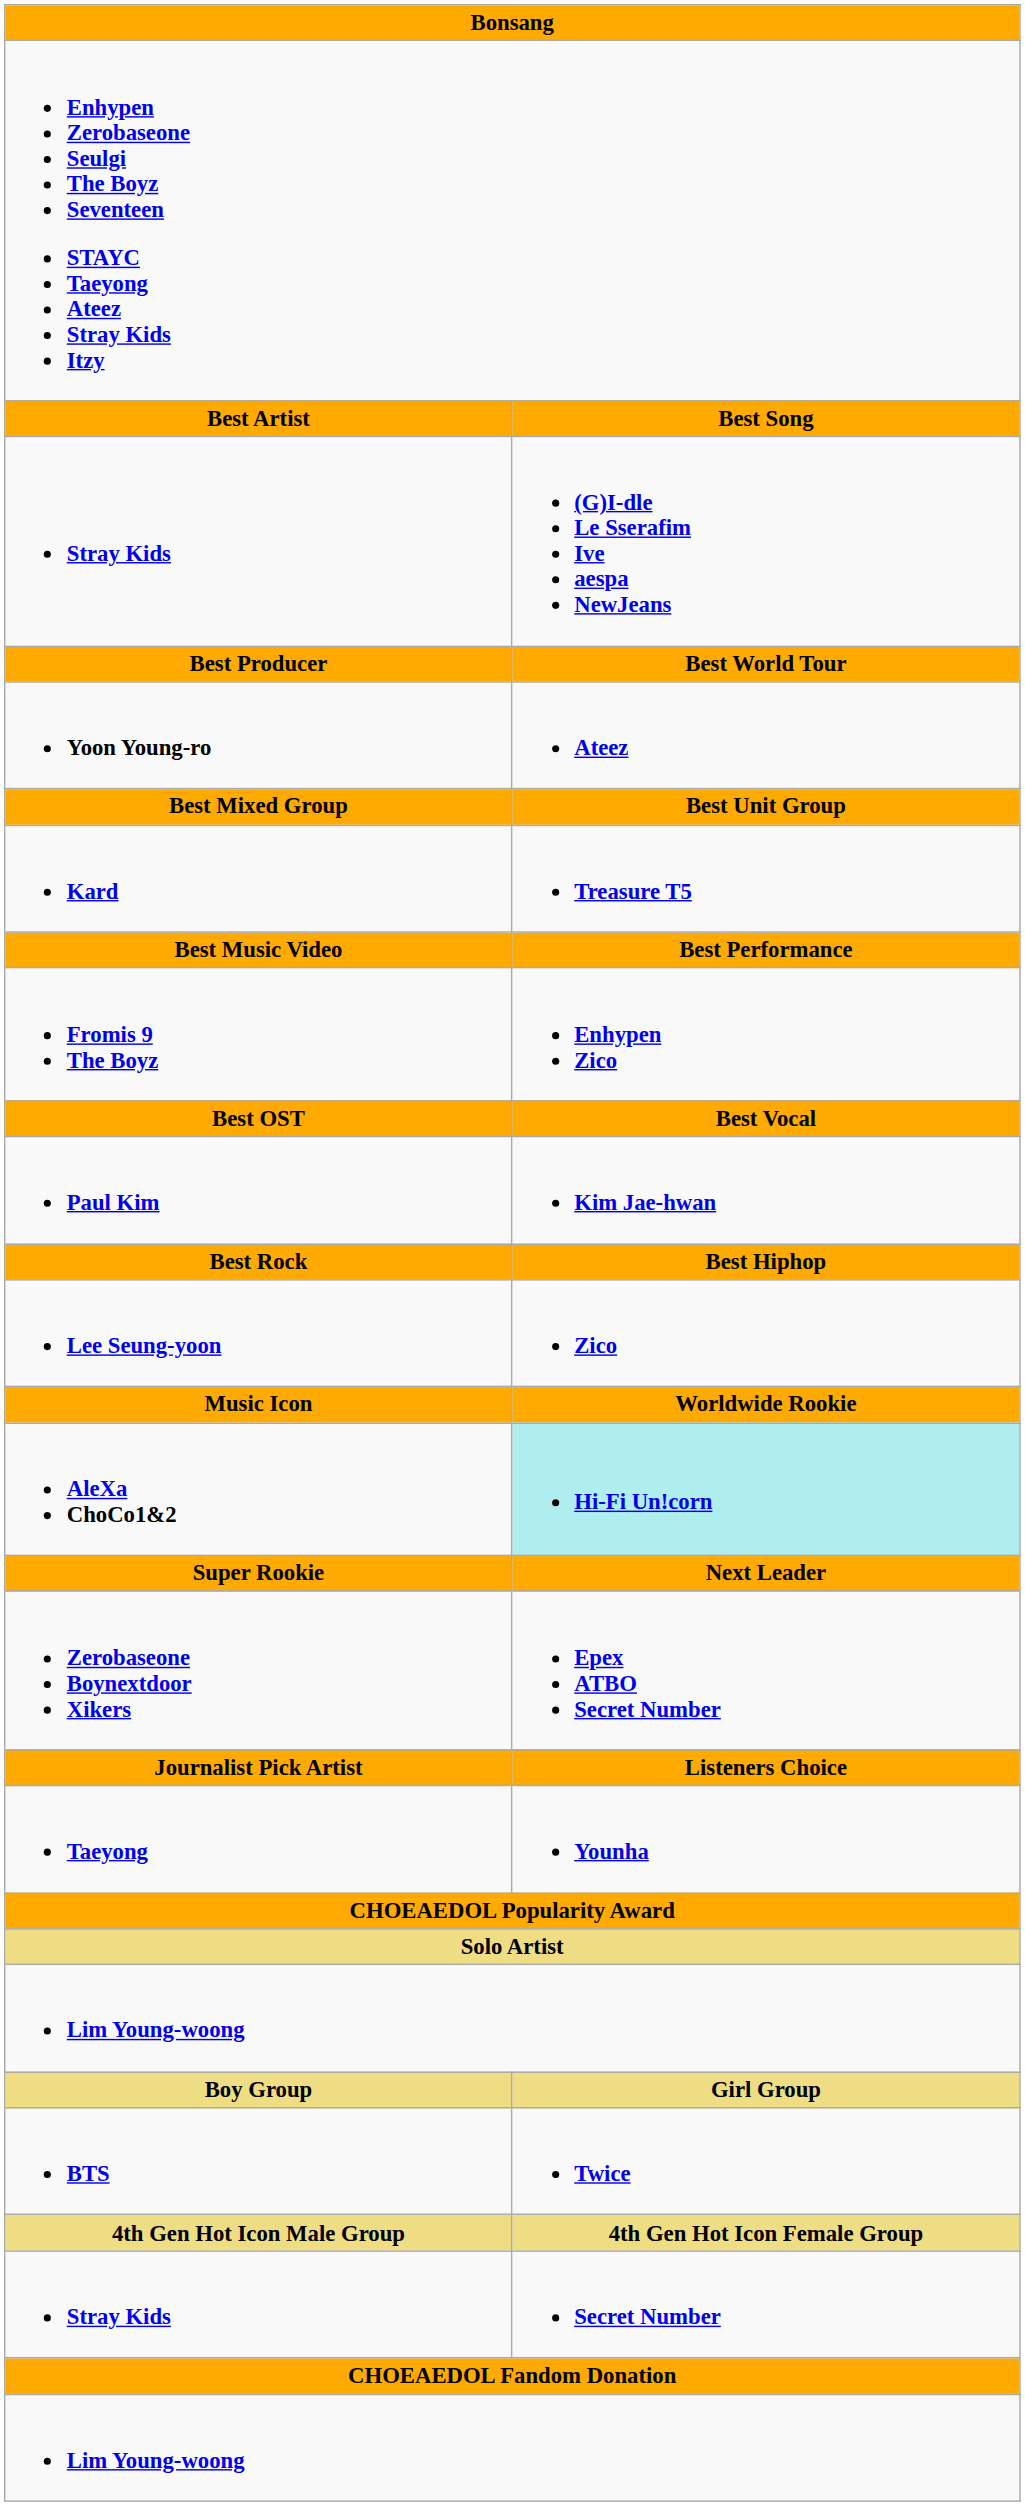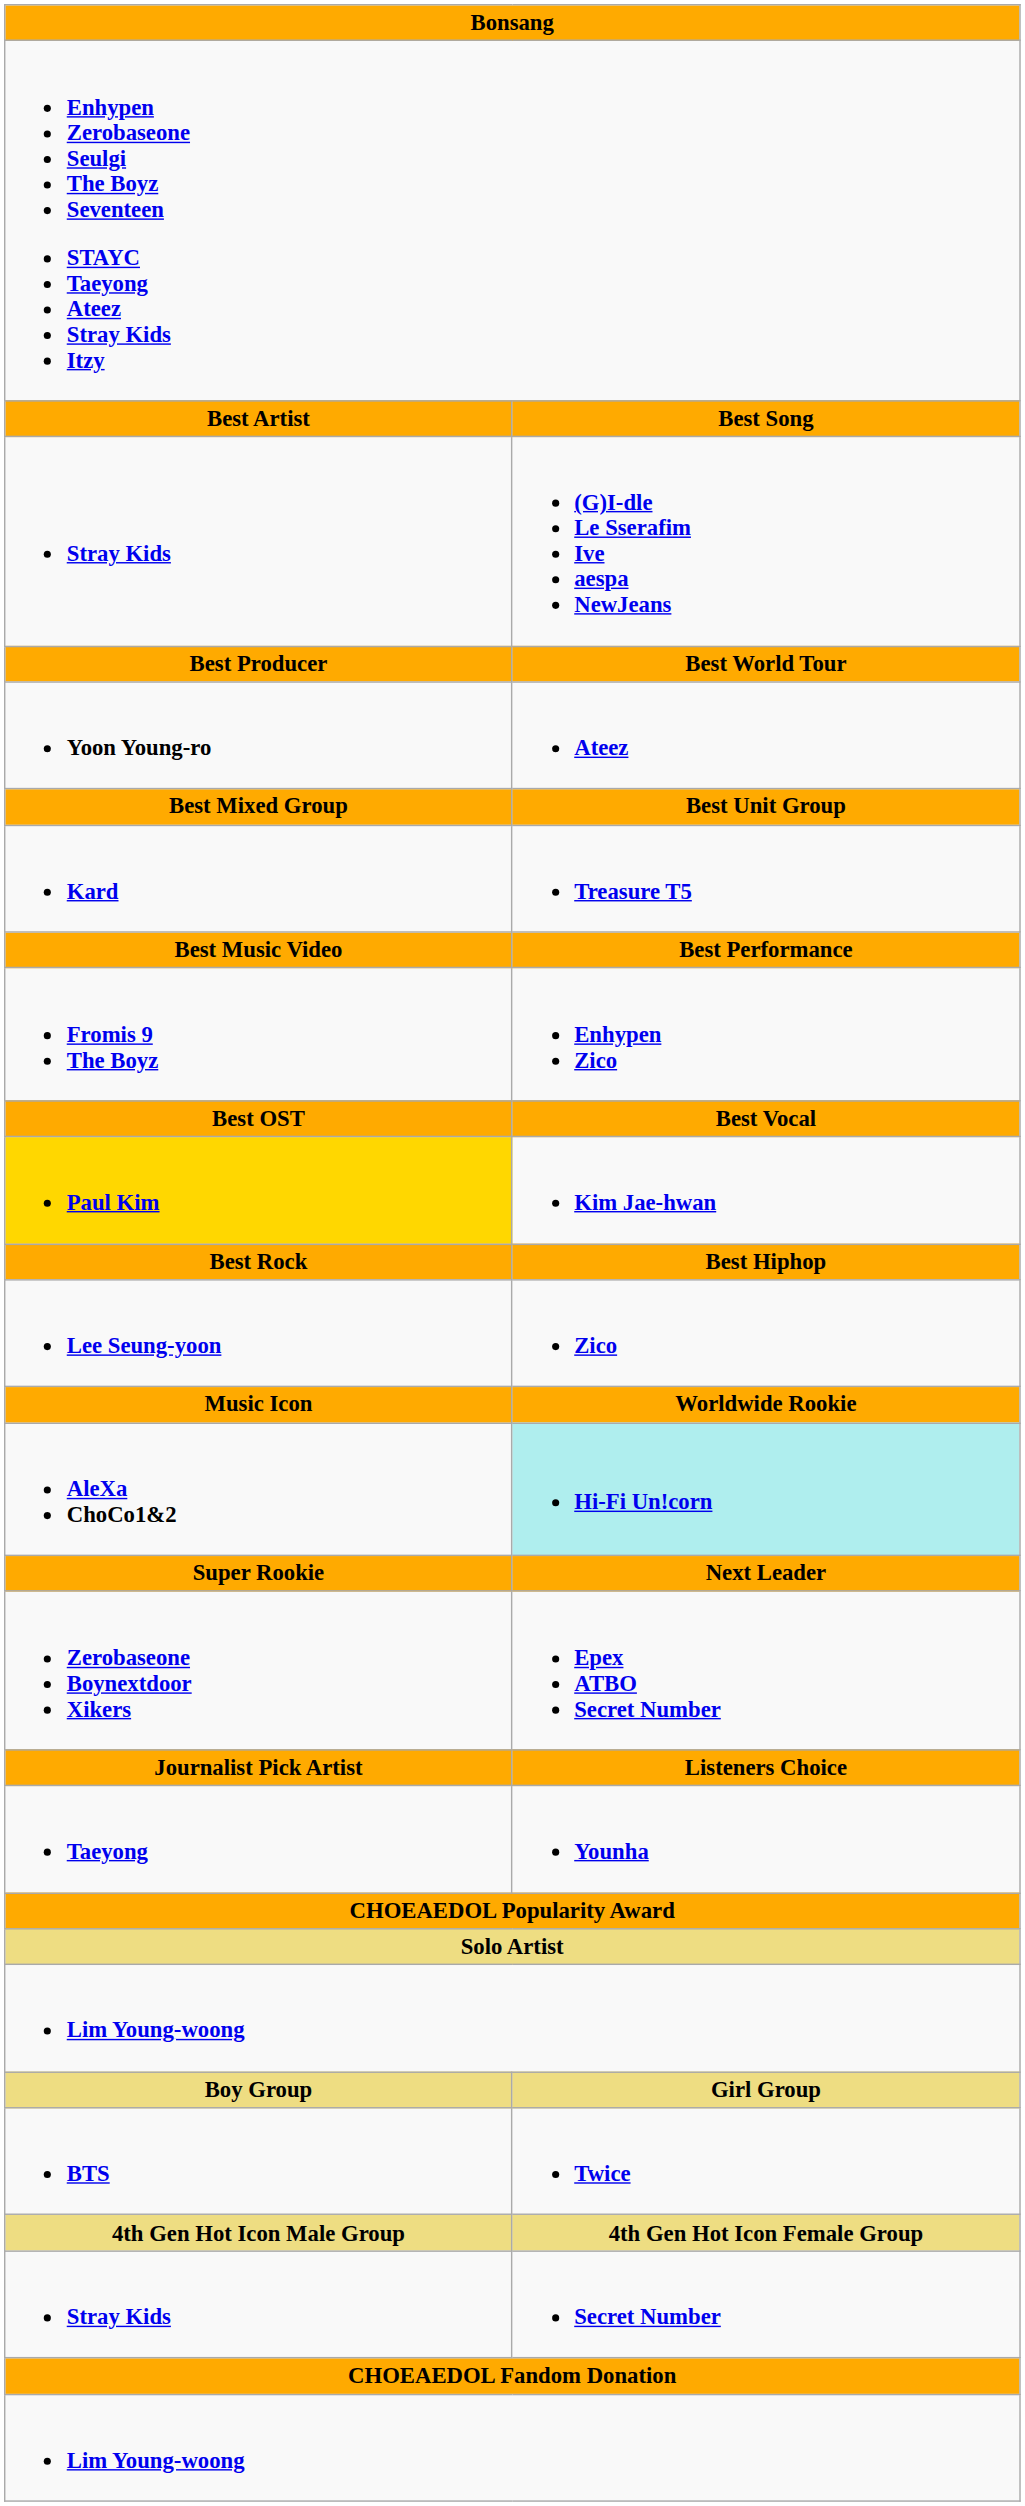(258, 1203) no background -> (258, 1203) gold background
